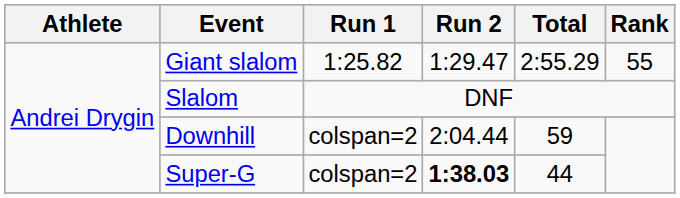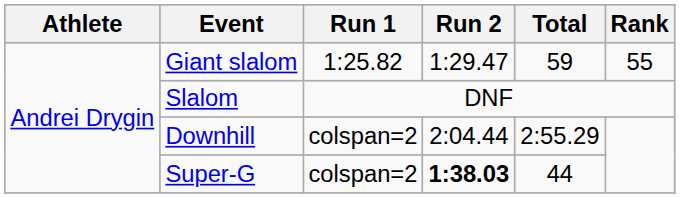(560, 62) 2:55.29 -> (560, 62) 59
(560, 137) 59 -> (560, 137) 2:55.29
